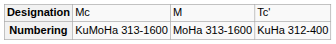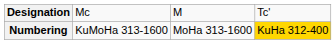(293, 30) no background -> (293, 30) gold background
